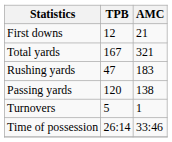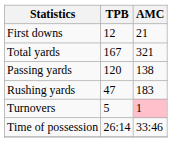rows swapped: (41, 71) <-> (39, 89)
(139, 108) no background -> (139, 108) pink background
